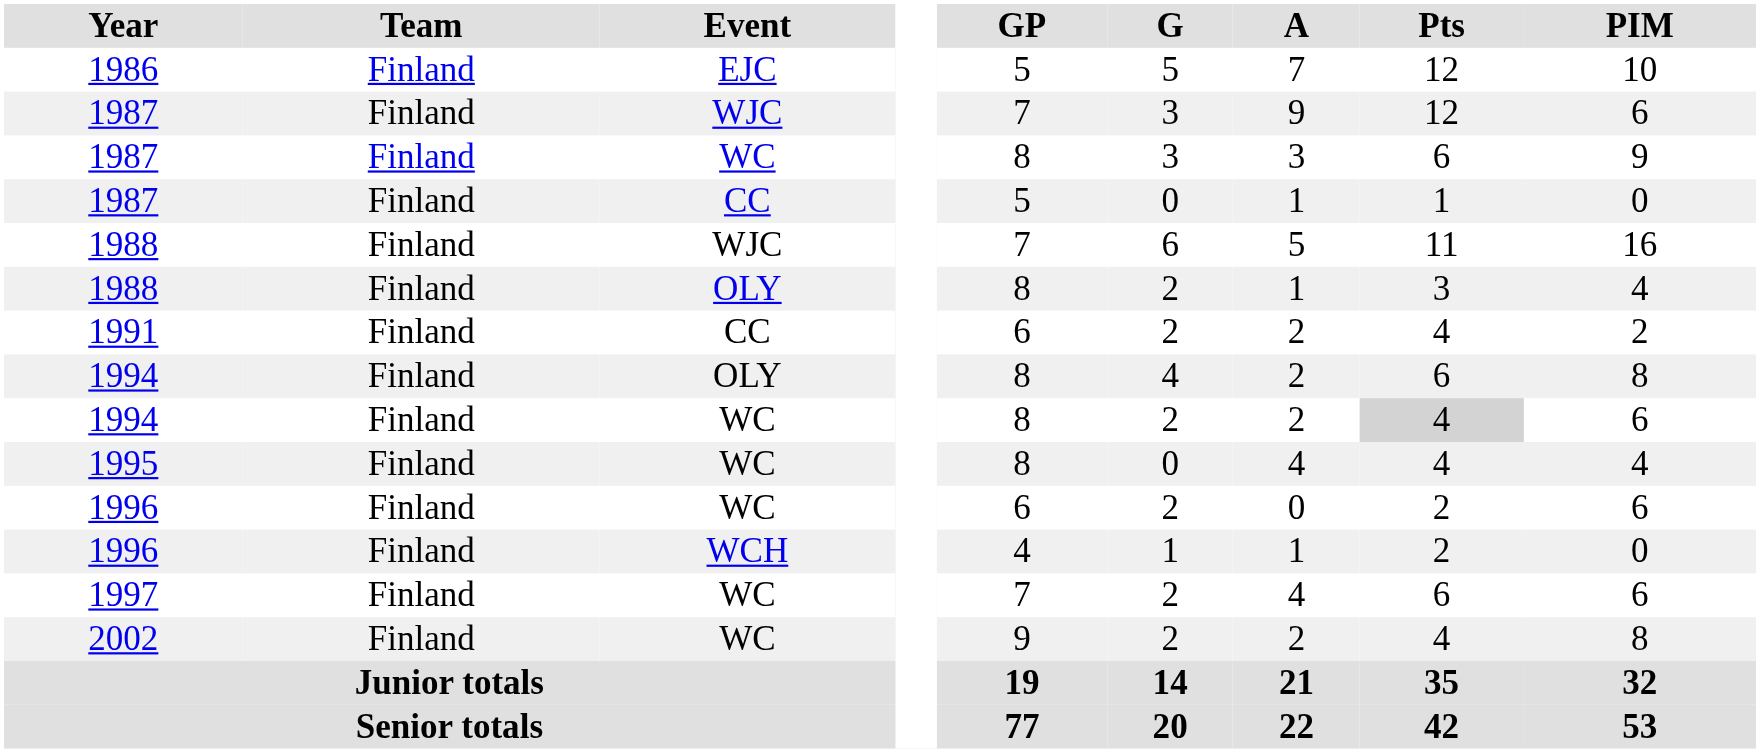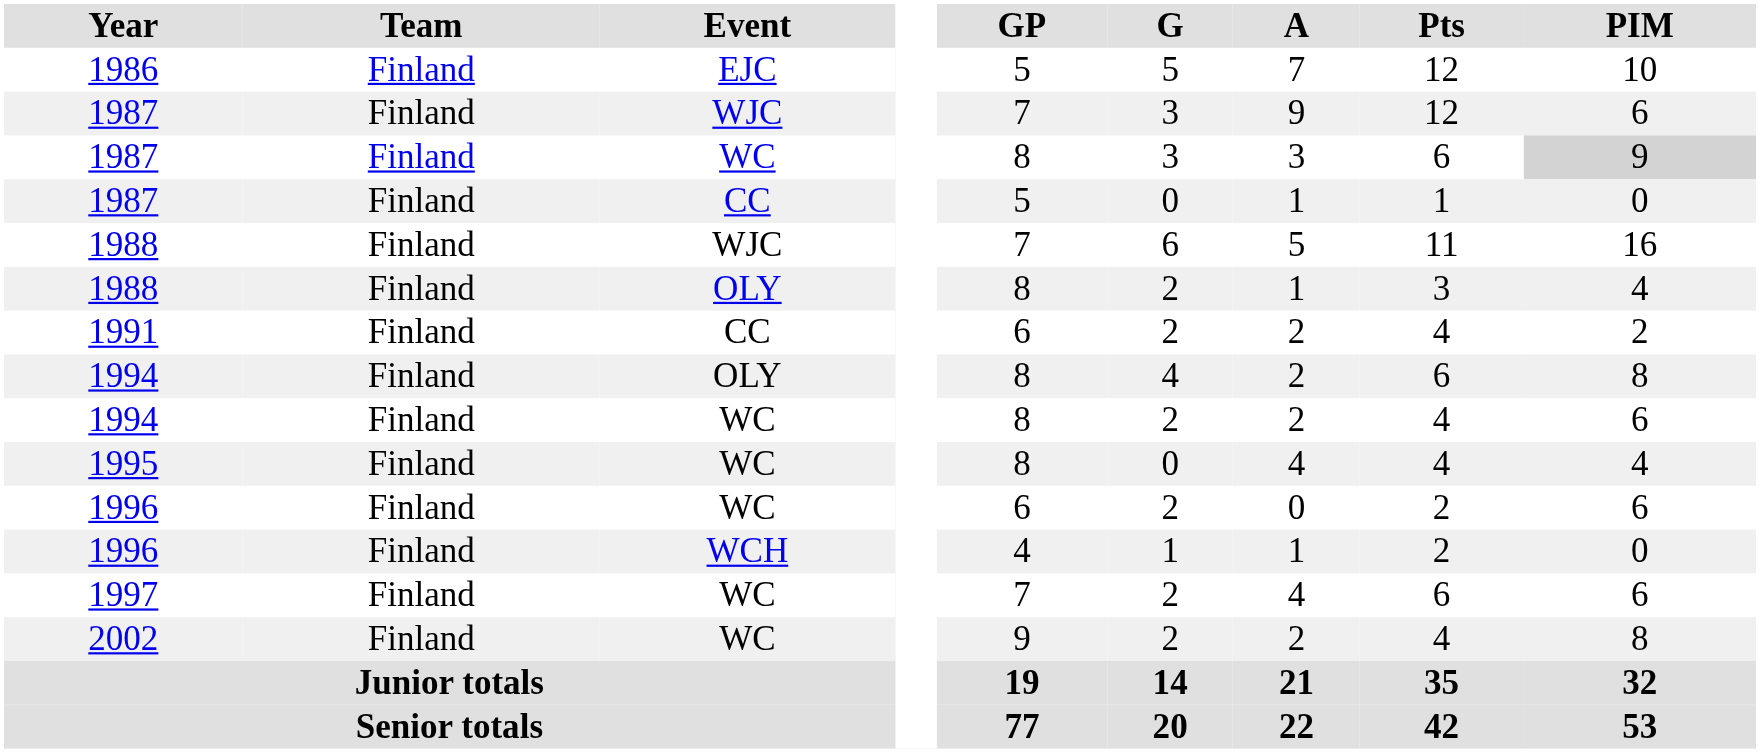(1640, 156) no background -> (1640, 156) lightgrey background
(1442, 419) lightgrey background -> (1442, 419) no background
